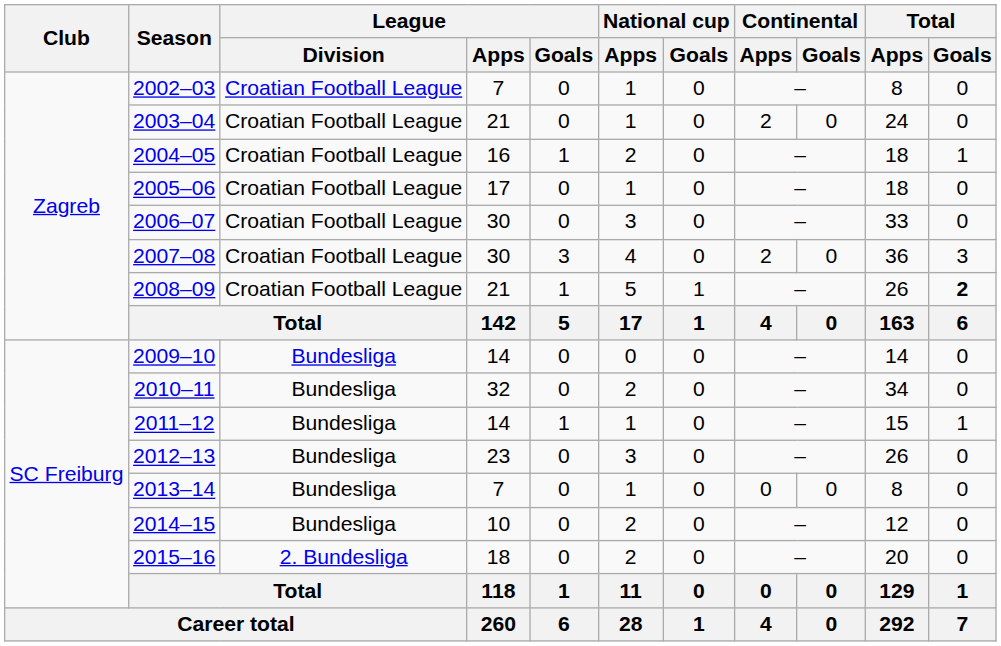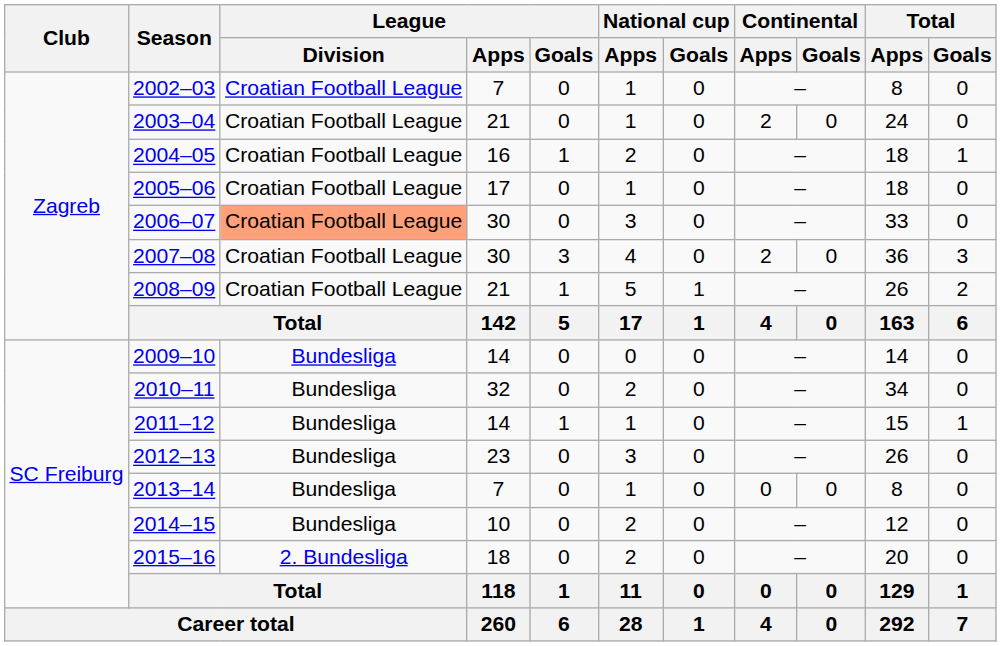(344, 222) no background -> (344, 222) lightsalmon background
(962, 289) bold -> (962, 289) normal
